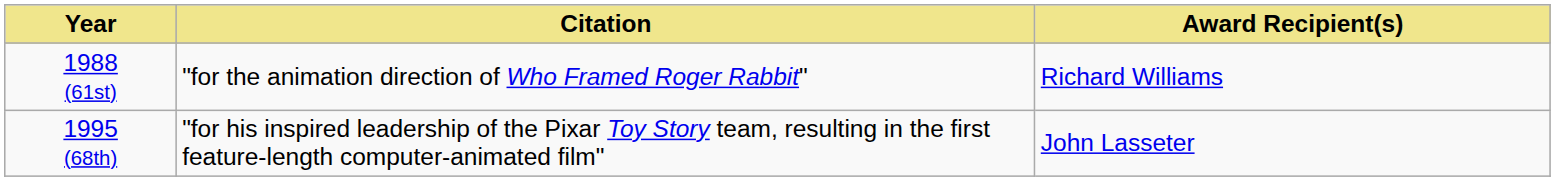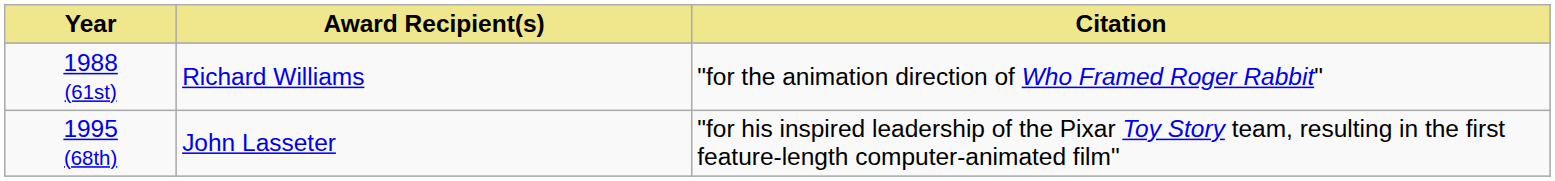columns swapped: (1293, 23) <-> (606, 23)
